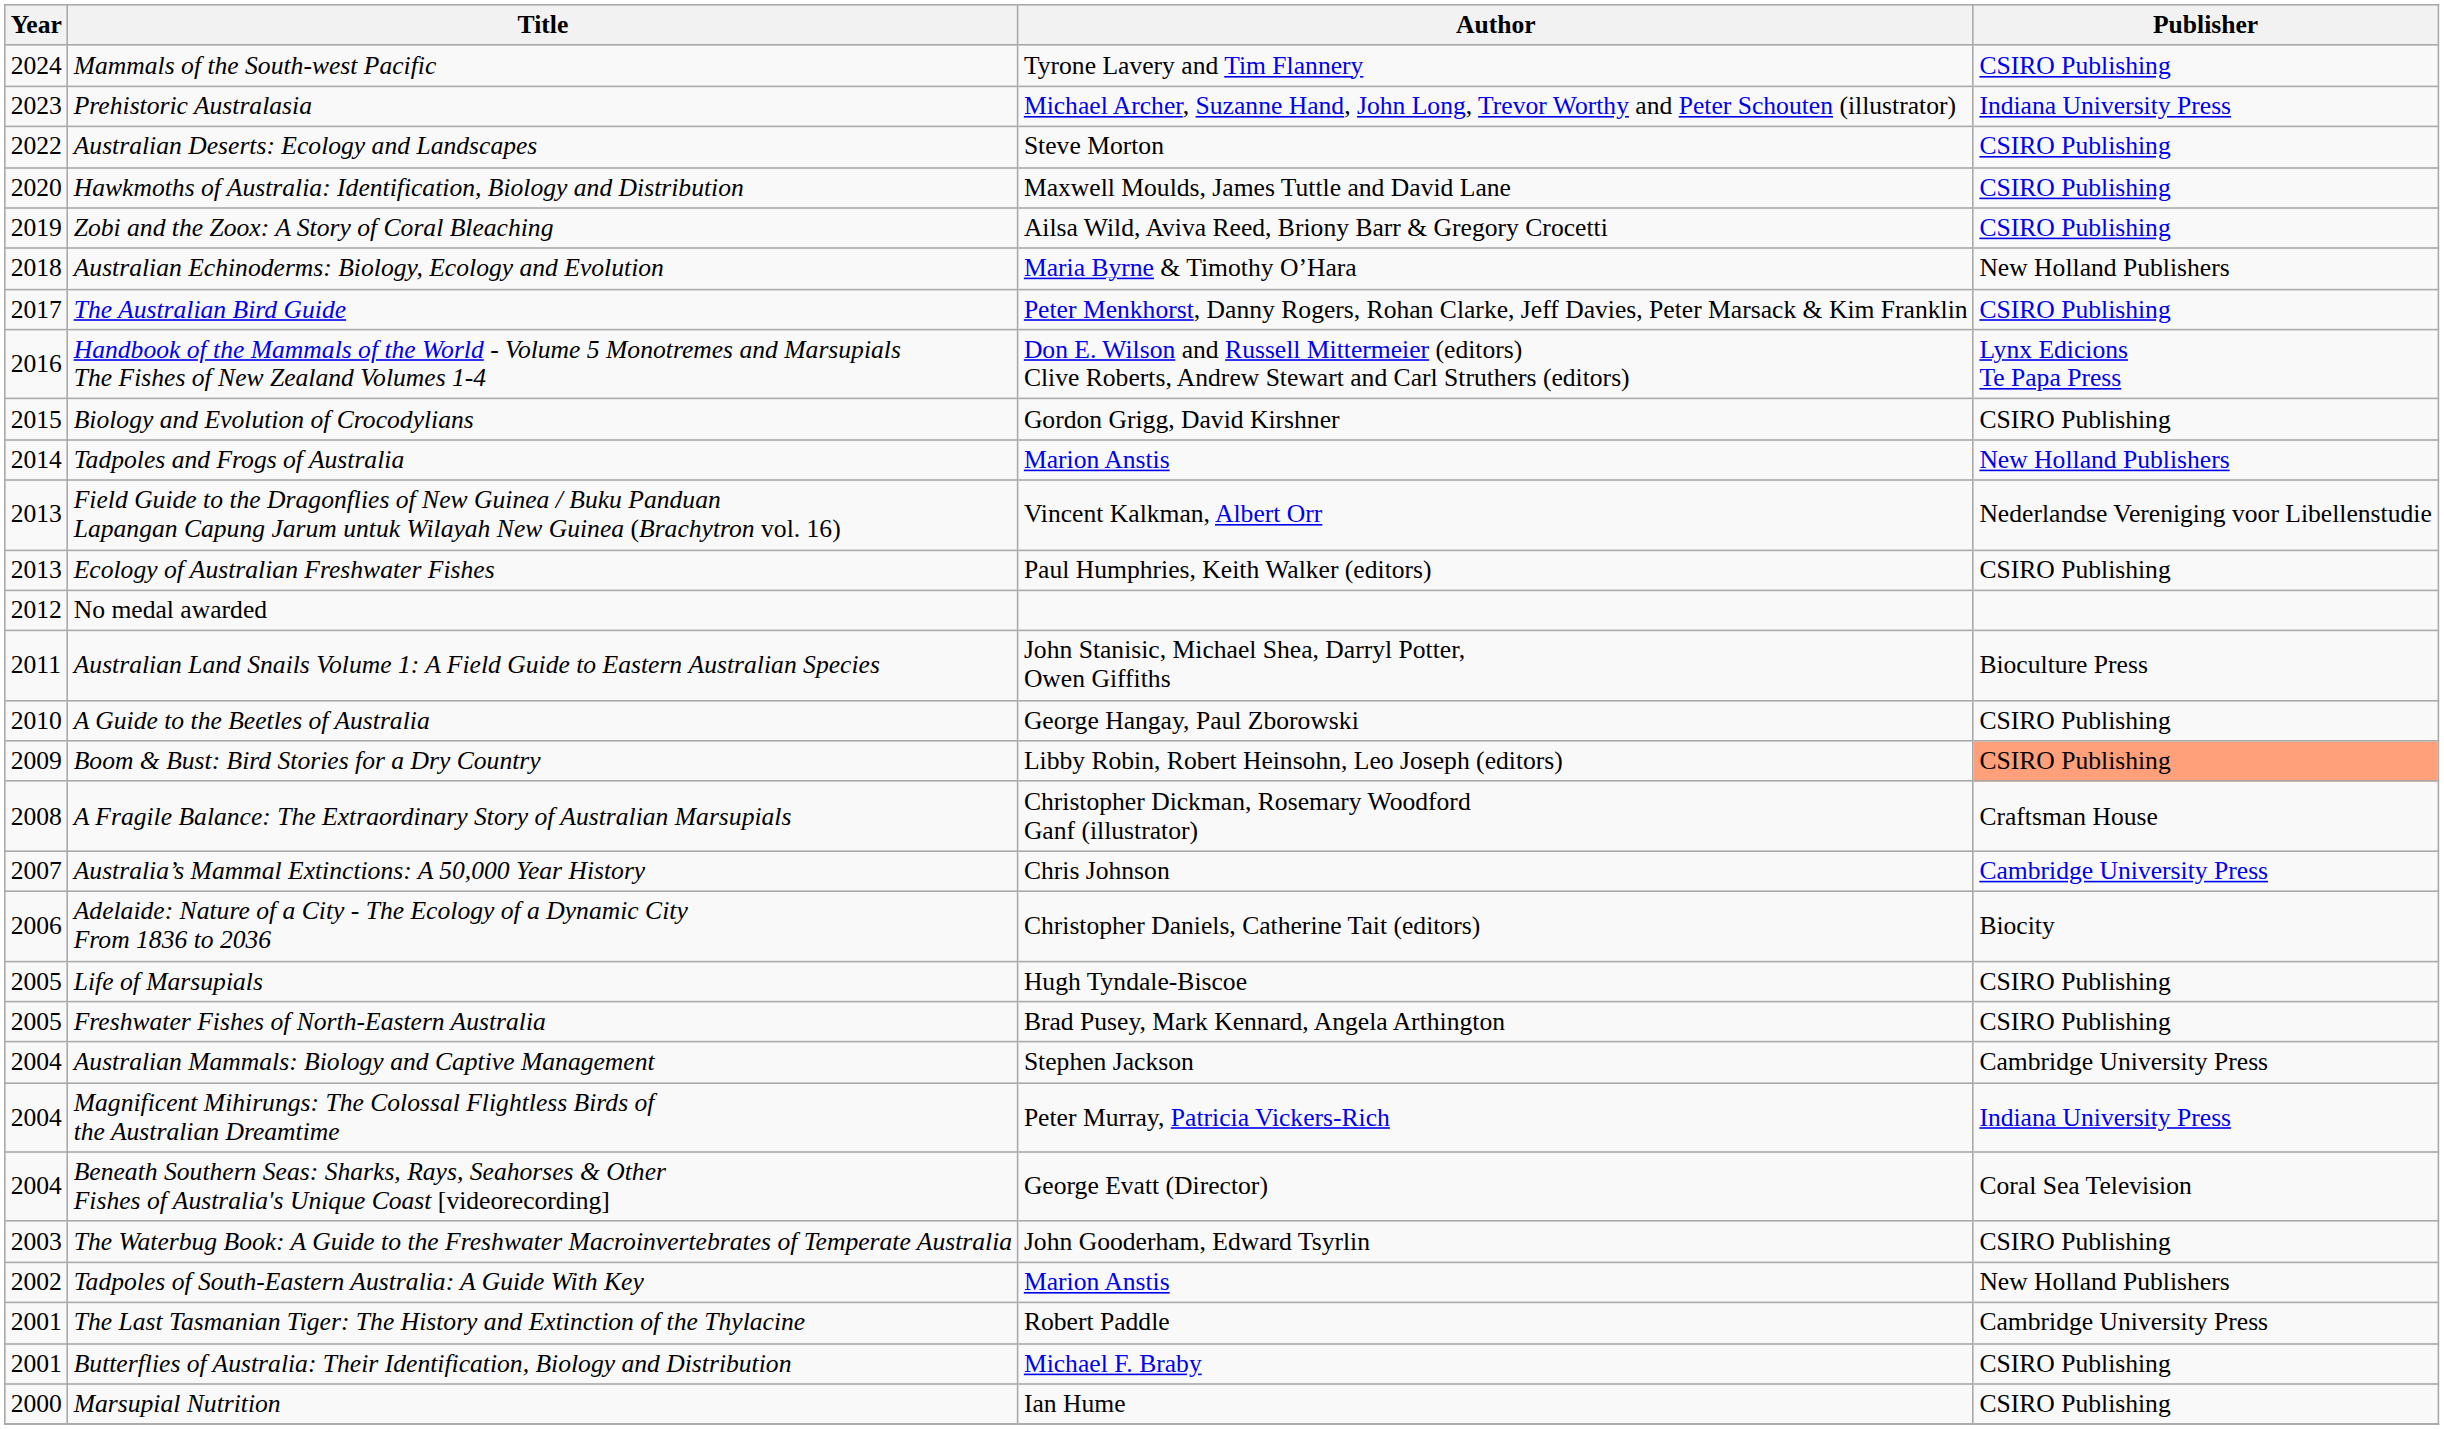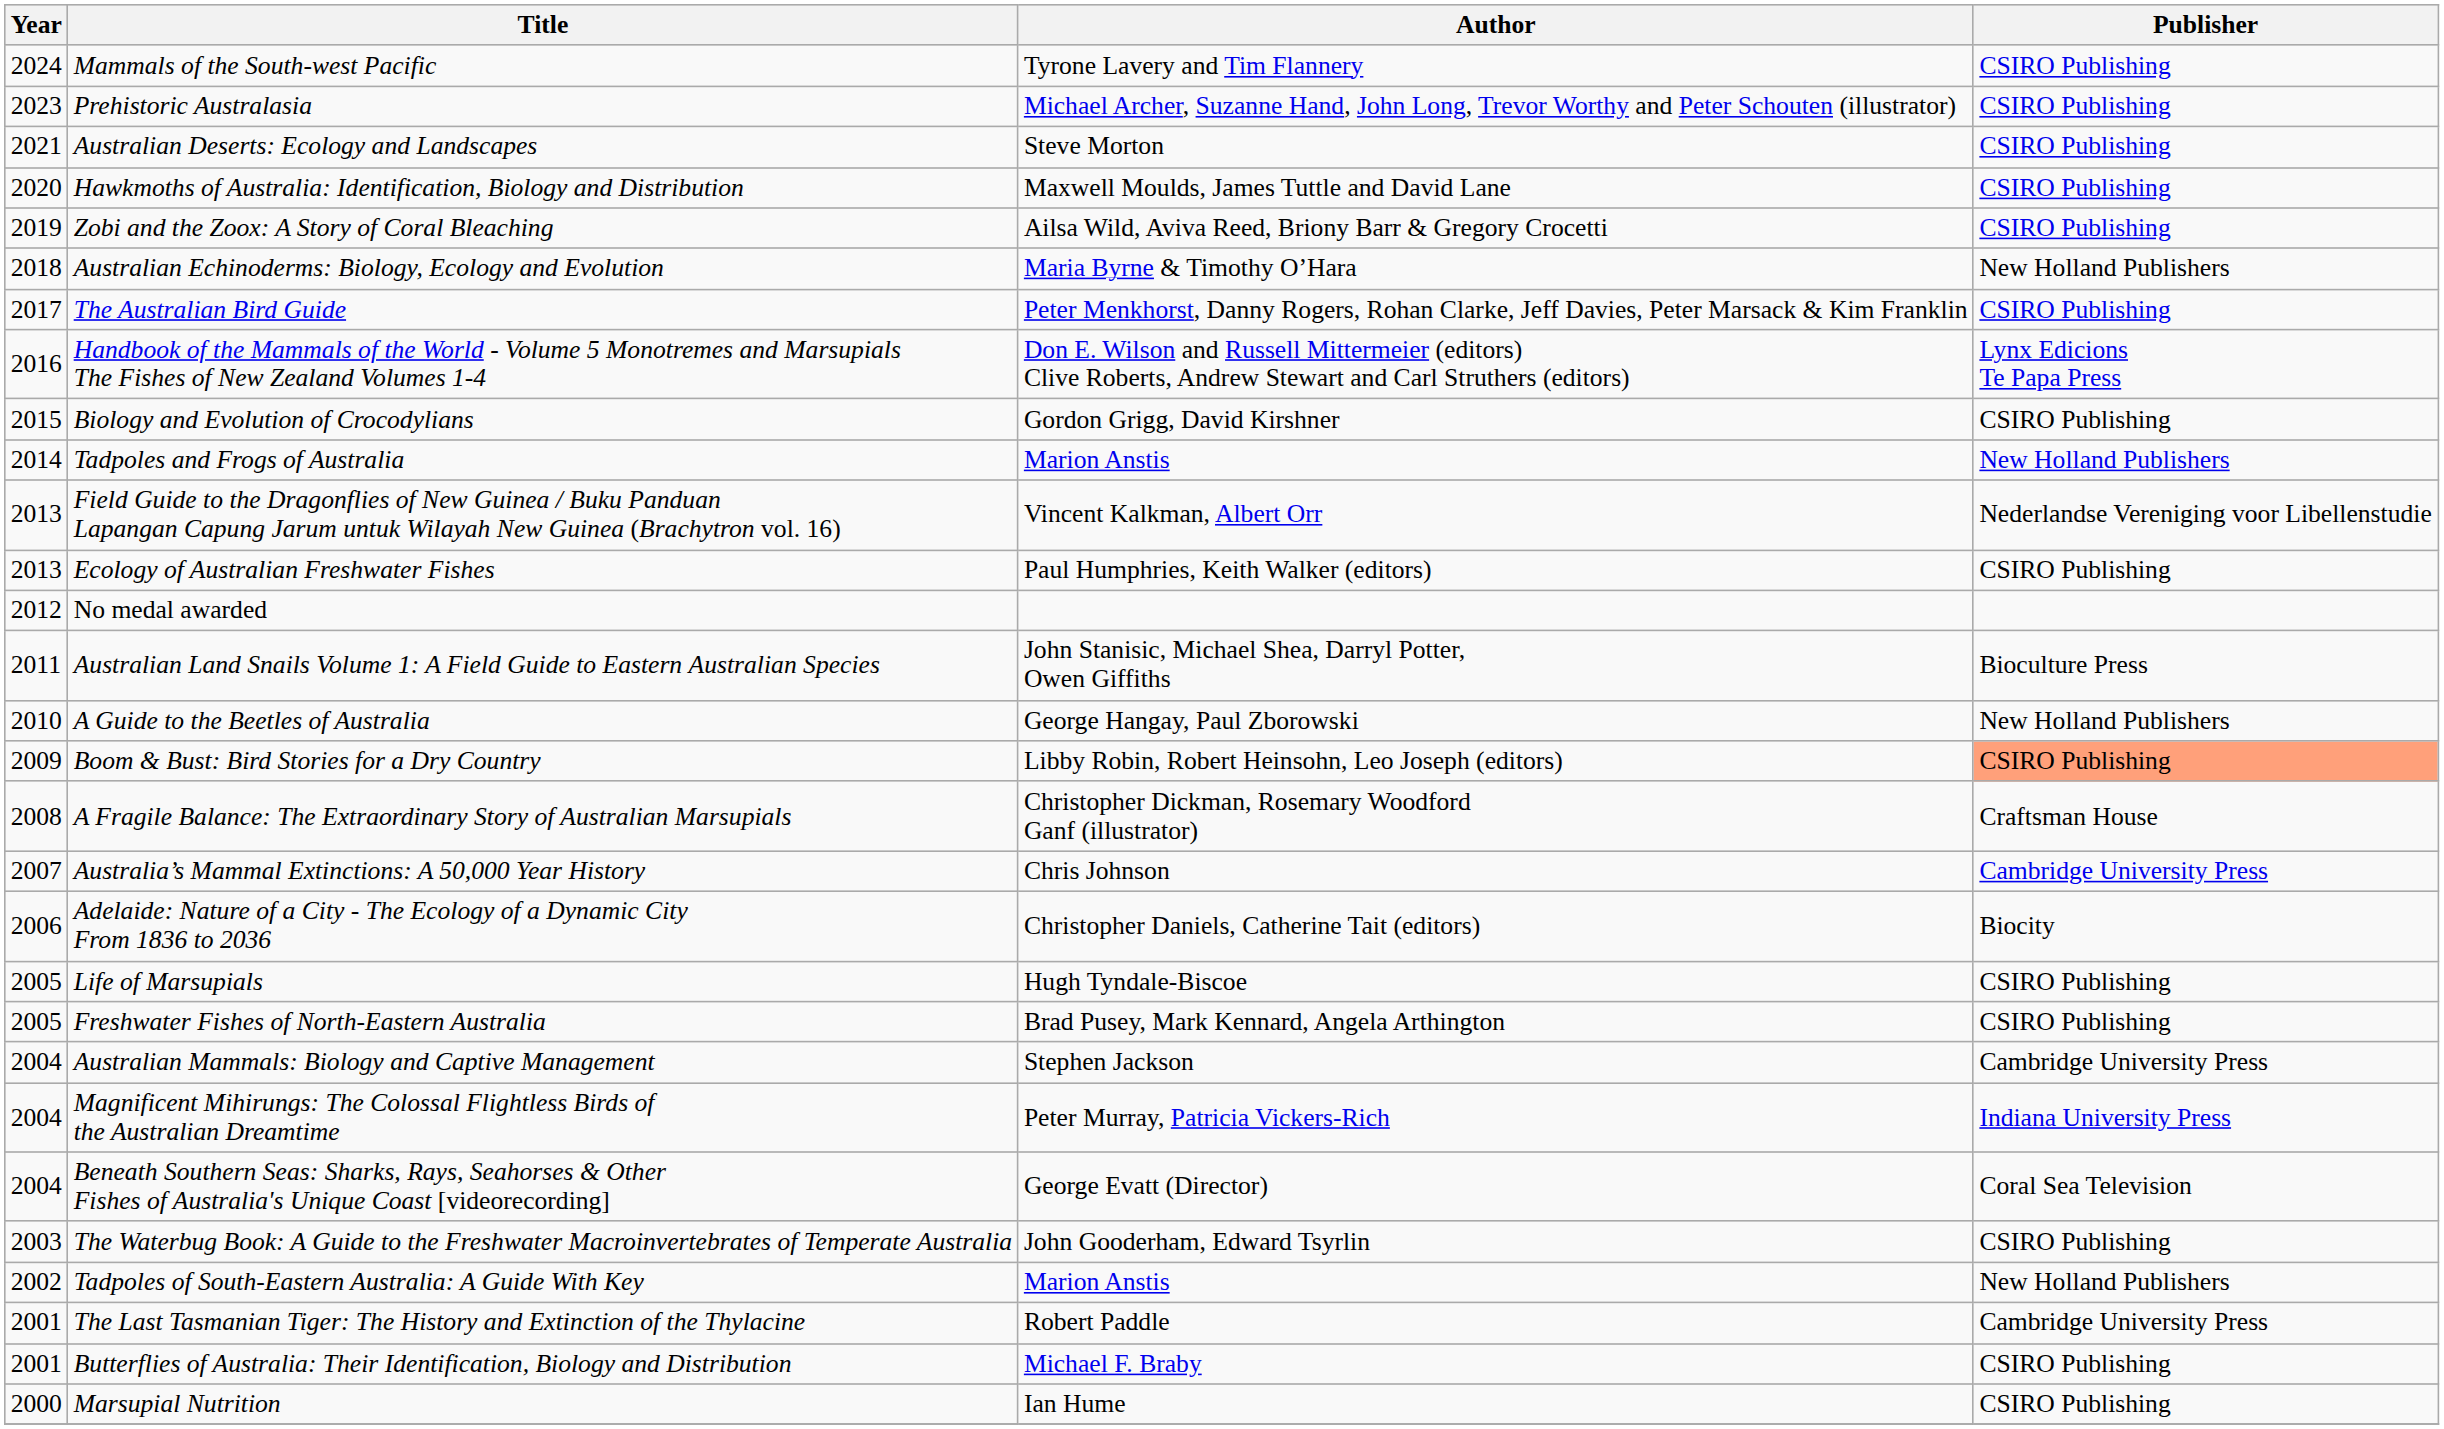(2105, 106) Indiana University Press -> (2075, 106) CSIRO Publishing
(36, 146) 2022 -> (36, 146) 2021
(2075, 720) CSIRO Publishing -> (2105, 720) New Holland Publishers
